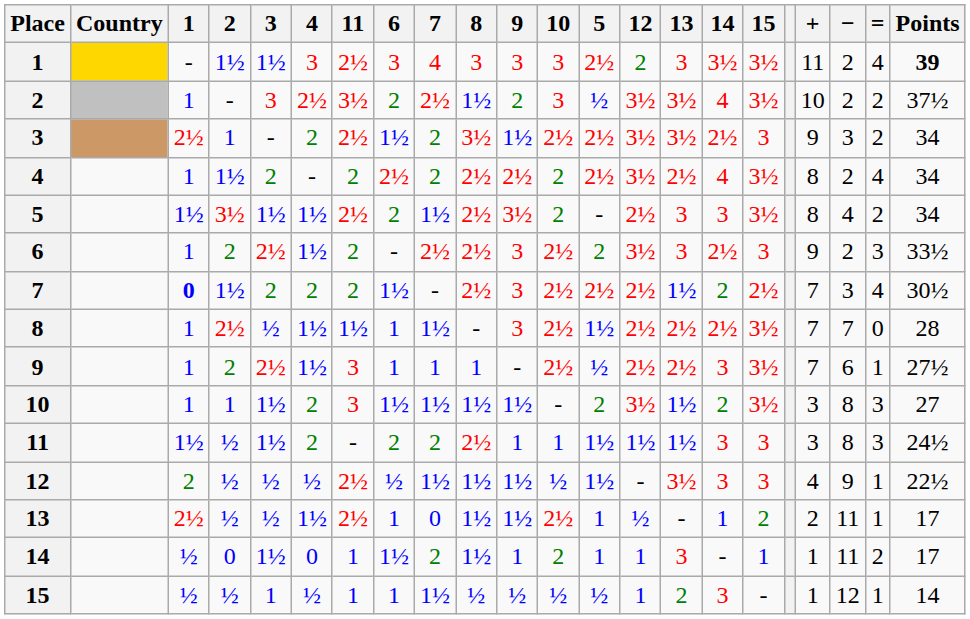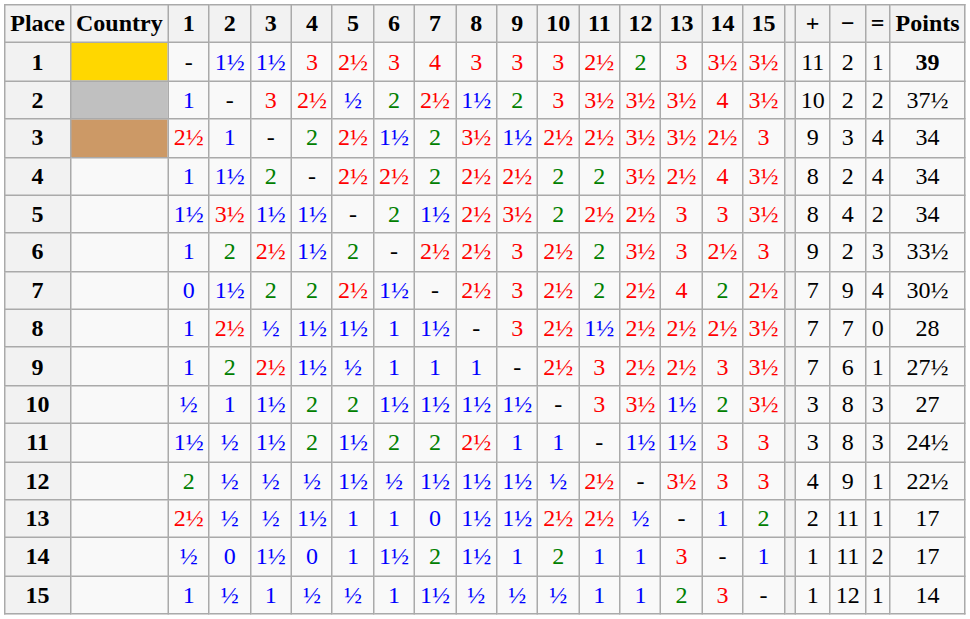columns swapped: (599, 23) <-> (353, 23)
(878, 61) 4 -> (878, 61) 1
(878, 137) 2 -> (878, 137) 4
(189, 289) bold -> (189, 289) normal
(681, 289) 1½ -> (681, 289) 4
(848, 289) 3 -> (848, 289) 9
(189, 404) 1 -> (189, 404) ½
(189, 594) ½ -> (189, 594) 1
